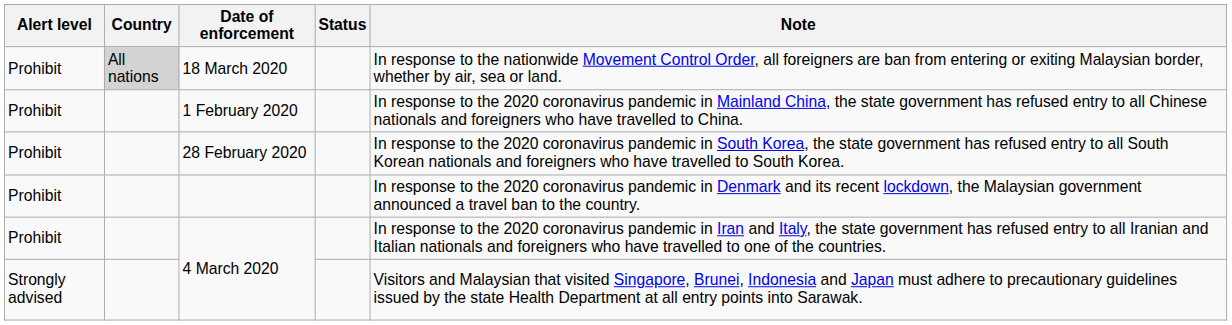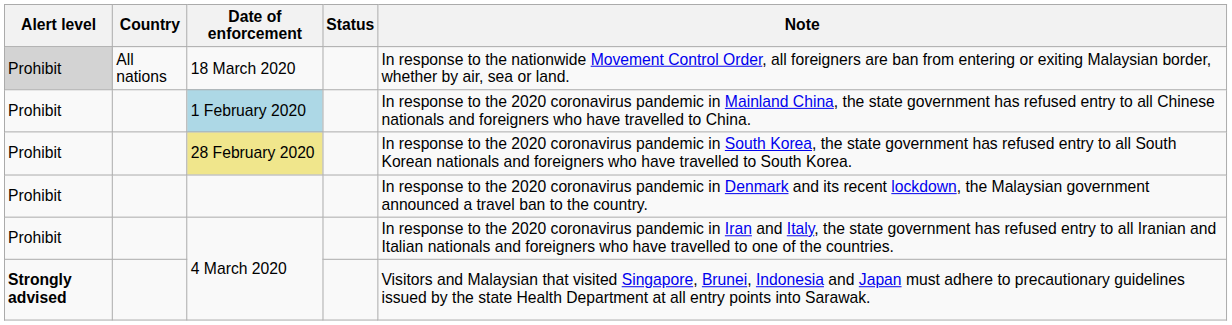(35, 68) no background -> (35, 68) lightgrey background
(133, 68) lightgrey background -> (141, 68) no background
(240, 110) no background -> (248, 110) lightblue background
(244, 153) no background -> (253, 153) khaki background
(37, 289) normal -> (40, 289) bold
